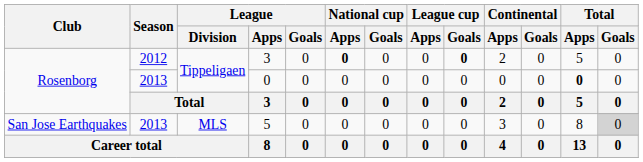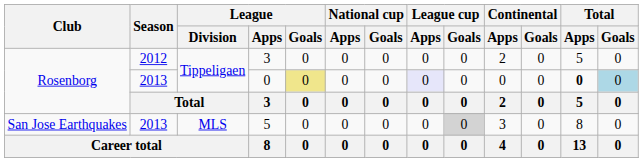(345, 59) bold -> (345, 59) normal
(464, 59) bold -> (464, 59) normal
(305, 80) no background -> (305, 80) khaki background
(426, 80) no background -> (426, 80) lavender background
(618, 80) no background -> (618, 80) lightblue background
(464, 124) no background -> (464, 124) lightgrey background
(618, 124) lightgrey background -> (618, 124) no background
